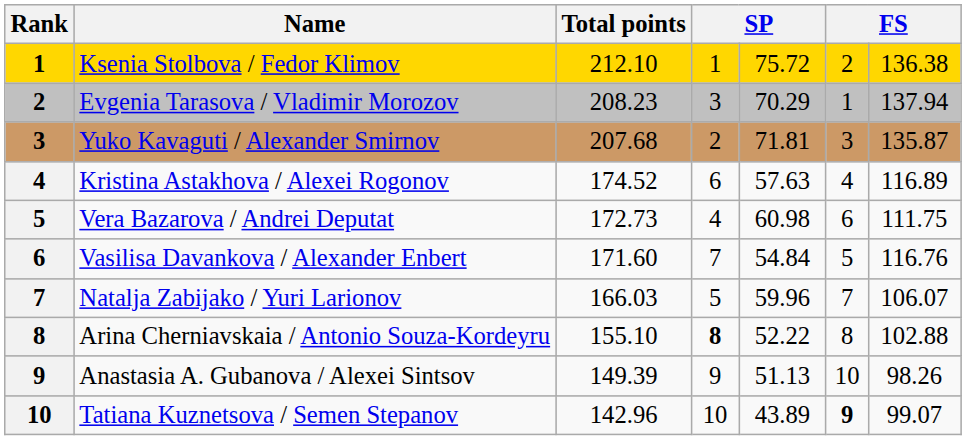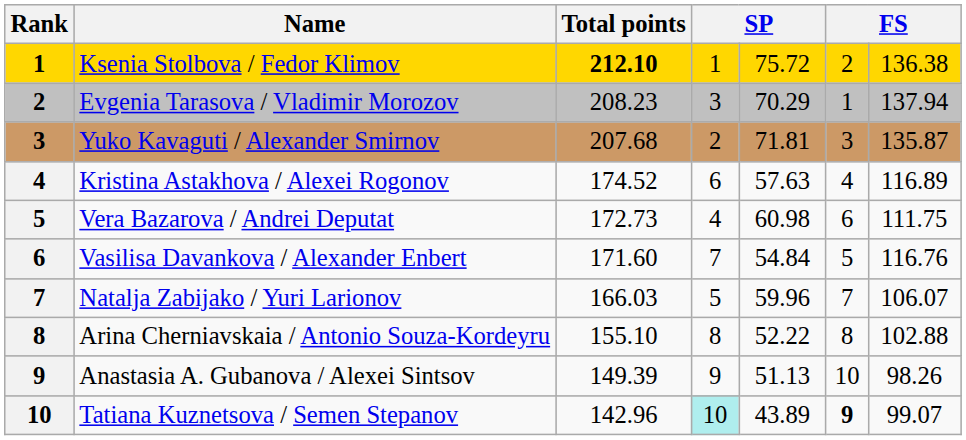(624, 63) normal -> (624, 63) bold
(715, 336) bold -> (715, 336) normal
(715, 414) no background -> (715, 414) paleturquoise background
